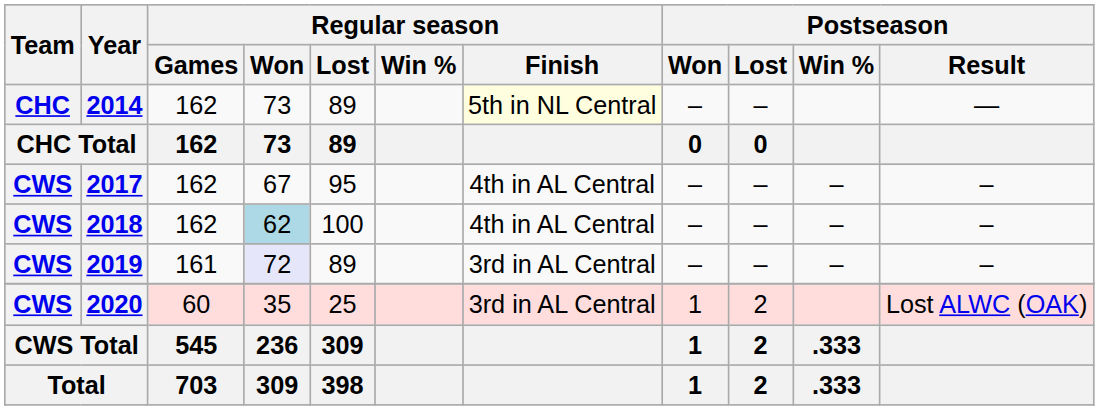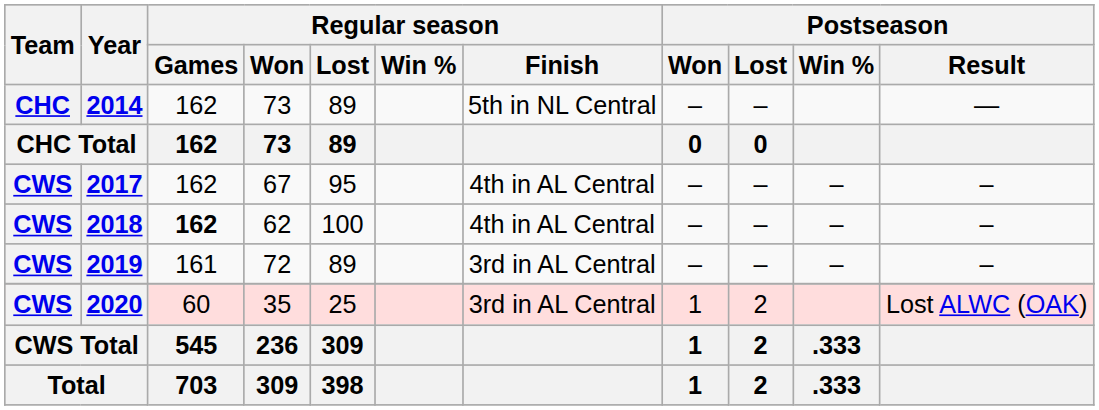(562, 105) lightyellow background -> (562, 105) no background
(196, 225) normal -> (196, 225) bold
(277, 225) lightblue background -> (277, 225) no background
(277, 265) lavender background -> (277, 265) no background
